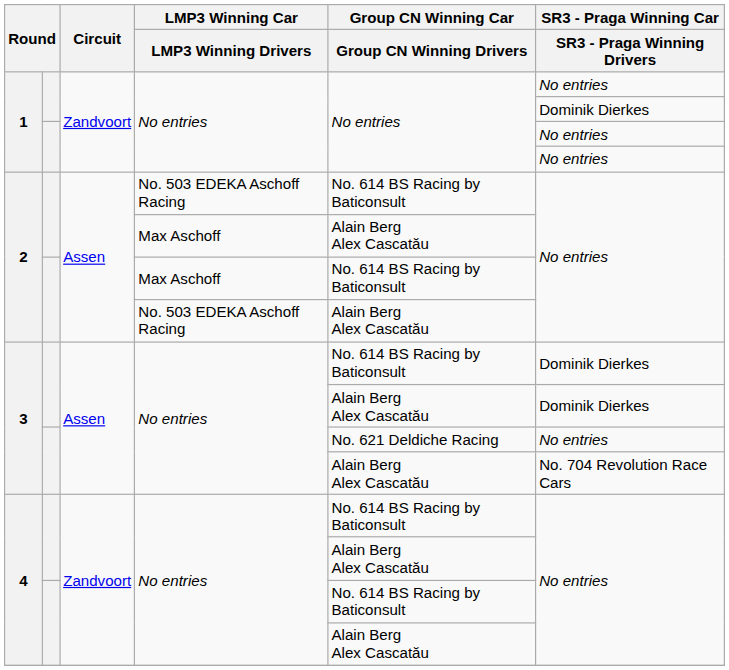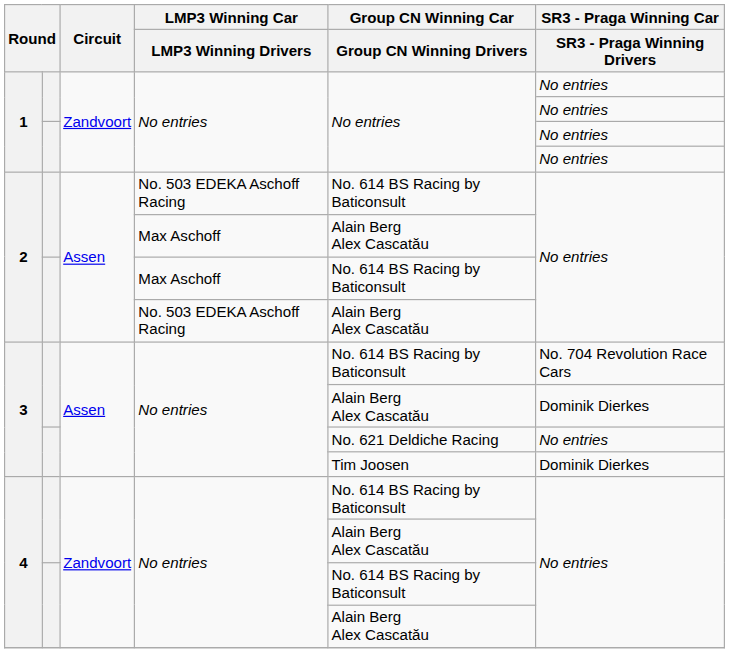(594, 109) Dominik Dierkes -> (574, 109) No entries
(594, 363) Dominik Dierkes -> (623, 363) No. 704 Revolution Race Cars
(380, 473) Alain Berg Alex Cascatău -> (370, 464) Tim Joosen
(623, 473) No. 704 Revolution Race Cars -> (594, 464) Dominik Dierkes
